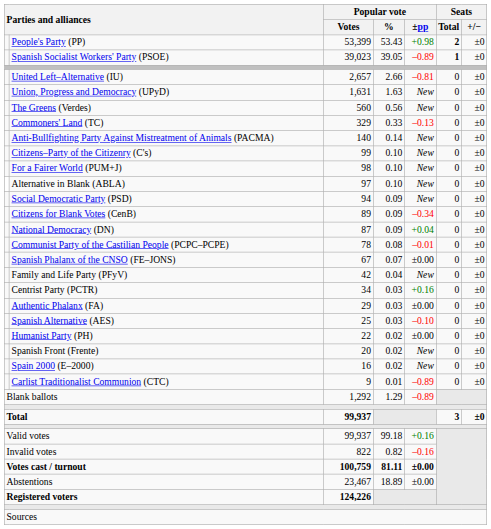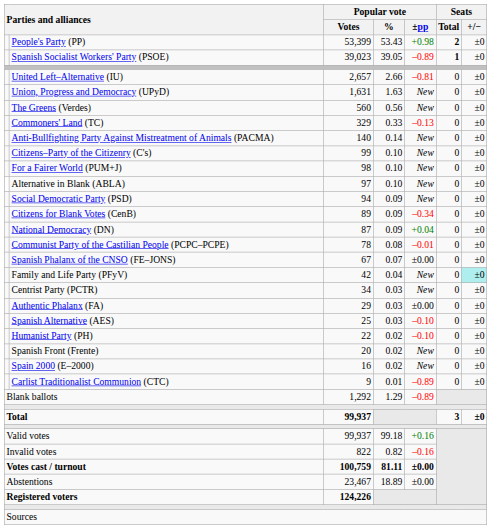(480, 275) no background -> (480, 275) paleturquoise background
(423, 290) +0.16 -> (425, 290) New
(423, 336) ±0.00 -> (423, 336) –0.10
